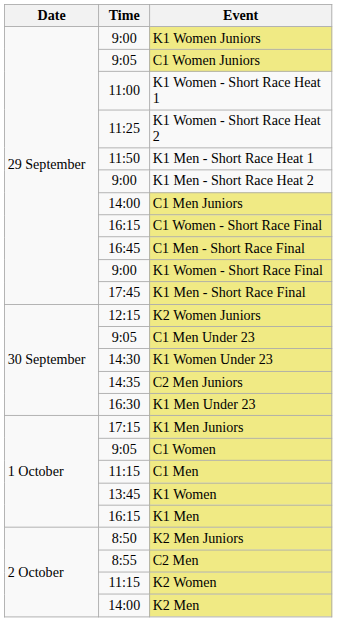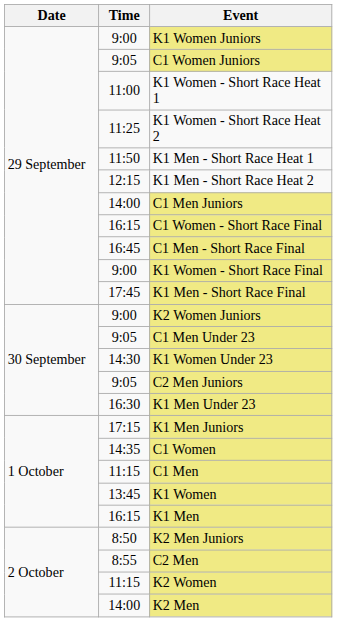(124, 181) 9:00 -> (124, 181) 12:15
(124, 315) 12:15 -> (124, 315) 9:00
(124, 382) 14:35 -> (124, 382) 9:05
(124, 449) 9:05 -> (124, 449) 14:35
